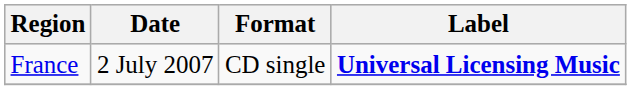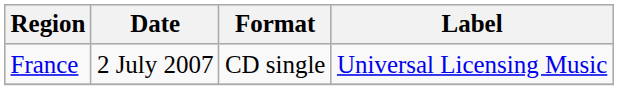(478, 63) bold -> (472, 63) normal
